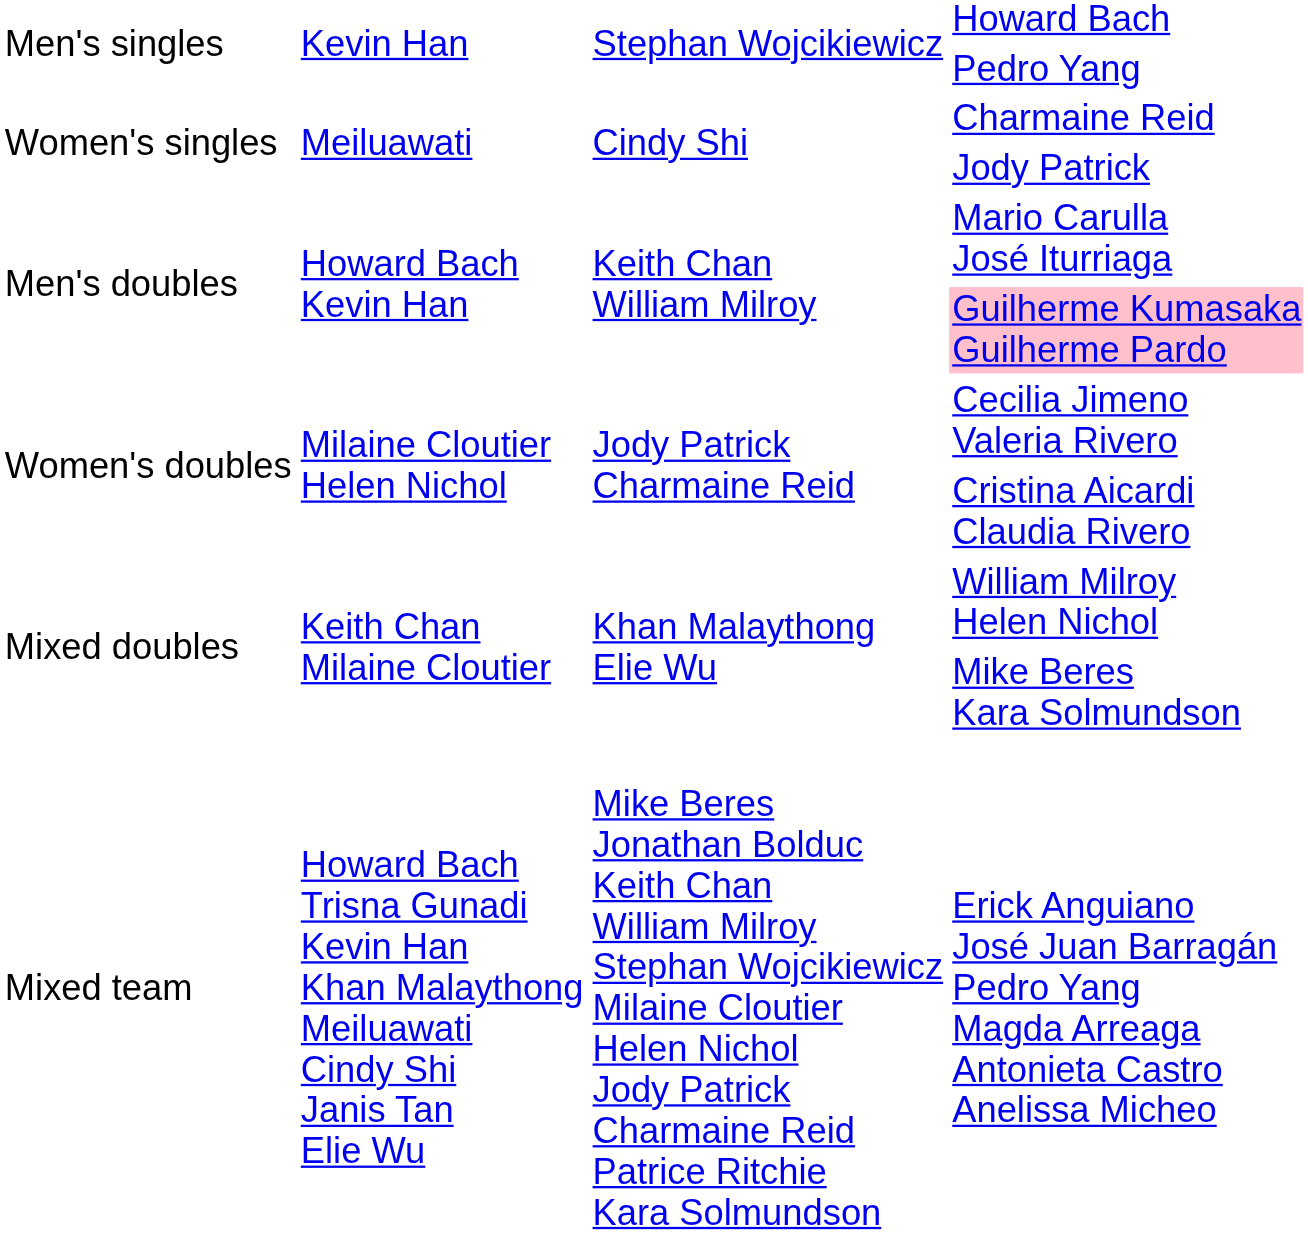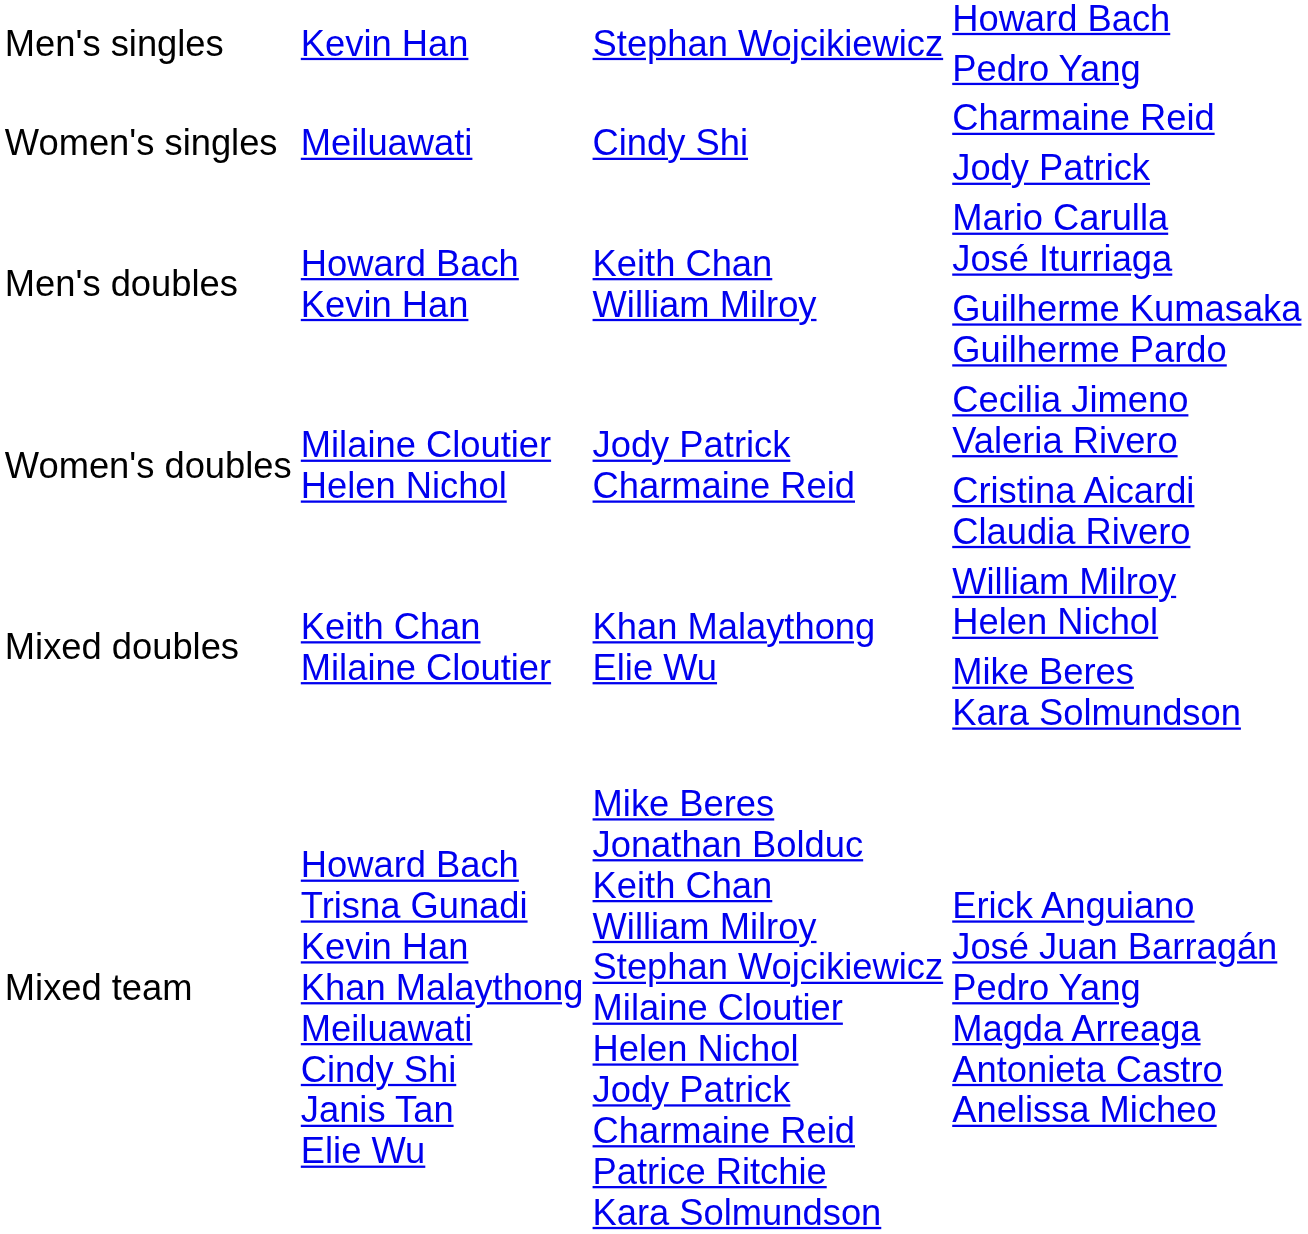(1127, 329) pink background -> (1127, 329) no background
